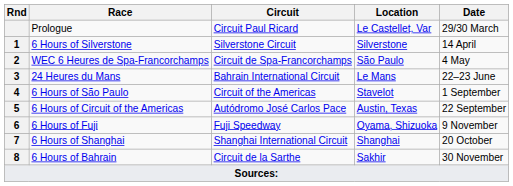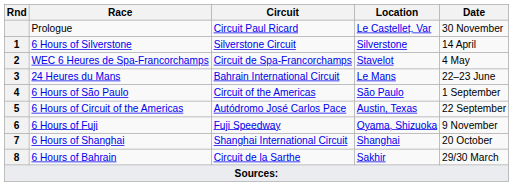(470, 28) 29/30 March -> (473, 28) 30 November
(380, 60) São Paulo -> (375, 60) Stavelot
(375, 92) Stavelot -> (380, 92) São Paulo
(473, 157) 30 November -> (470, 157) 29/30 March
